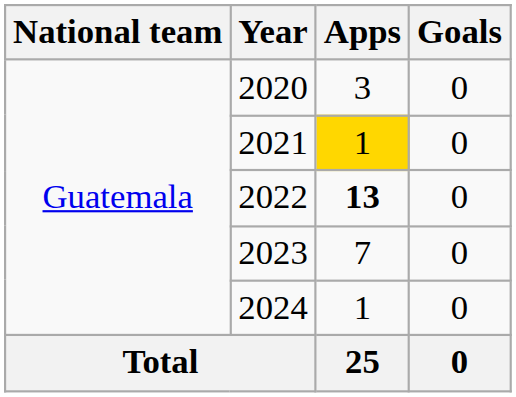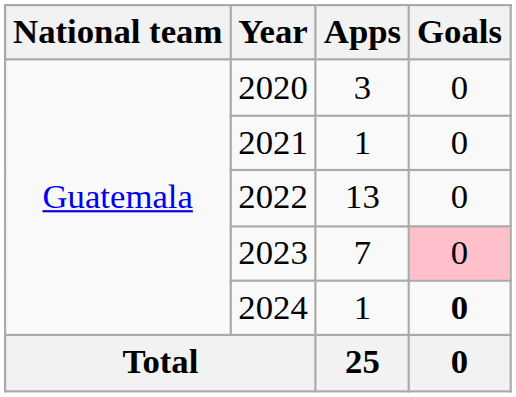(362, 142) gold background -> (362, 142) no background
(362, 197) bold -> (362, 197) normal
(459, 252) no background -> (459, 252) pink background
(459, 307) normal -> (459, 307) bold
